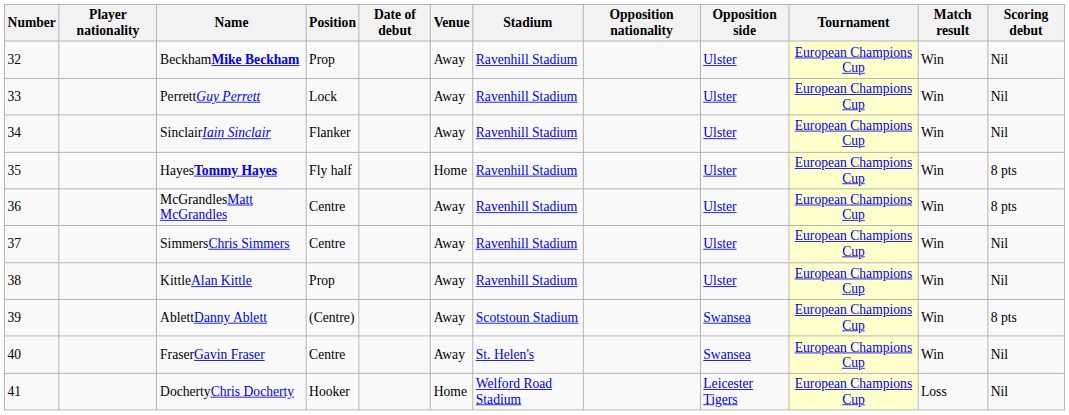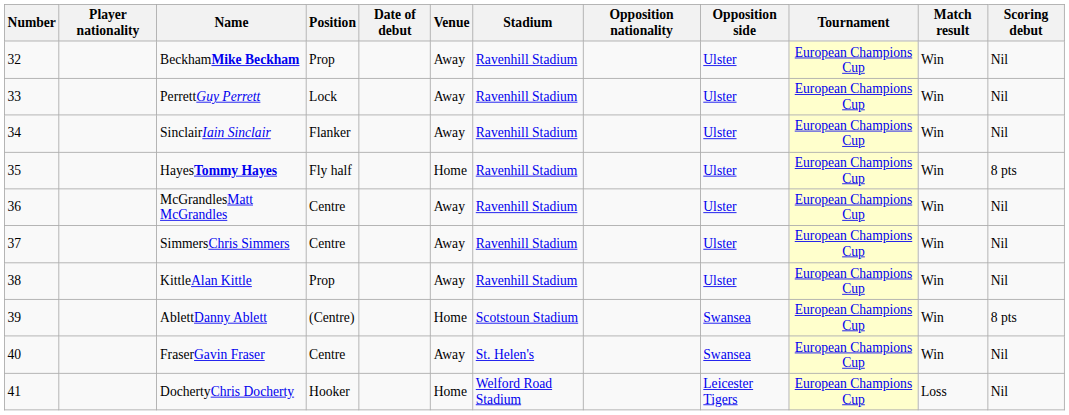(1004, 207) 8 pts -> (999, 207) Nil
(449, 317) Away -> (450, 317) Home
